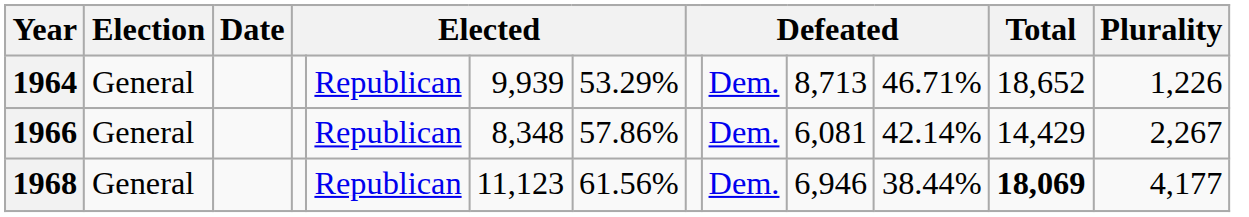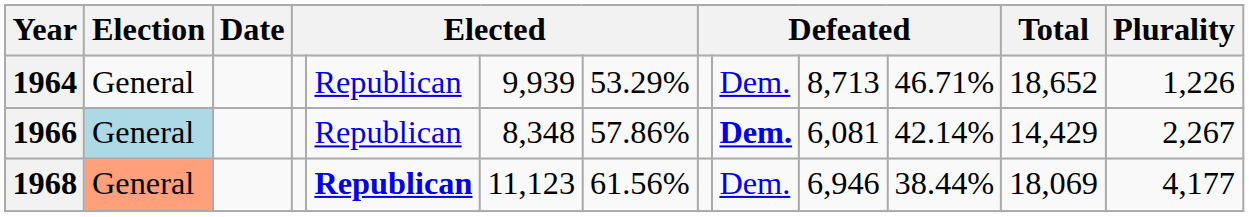(143, 132) no background -> (143, 132) lightblue background
(744, 132) normal -> (756, 132) bold
(143, 183) no background -> (143, 183) lightsalmon background
(388, 183) normal -> (393, 183) bold
(1041, 183) bold -> (1054, 183) normal
